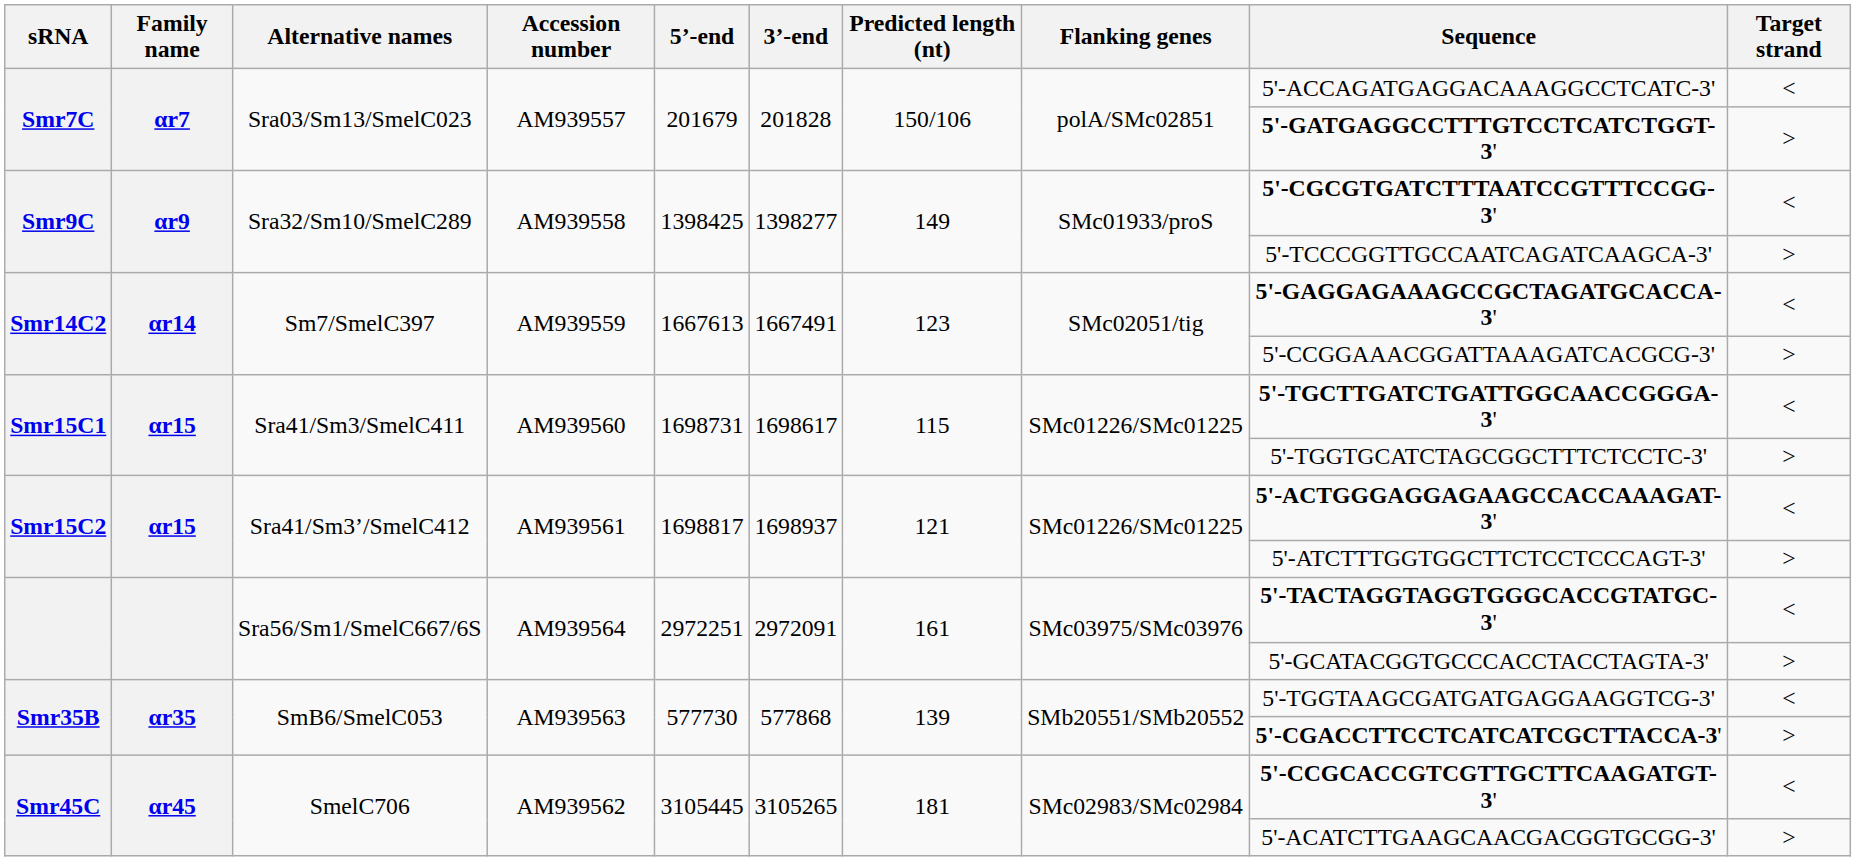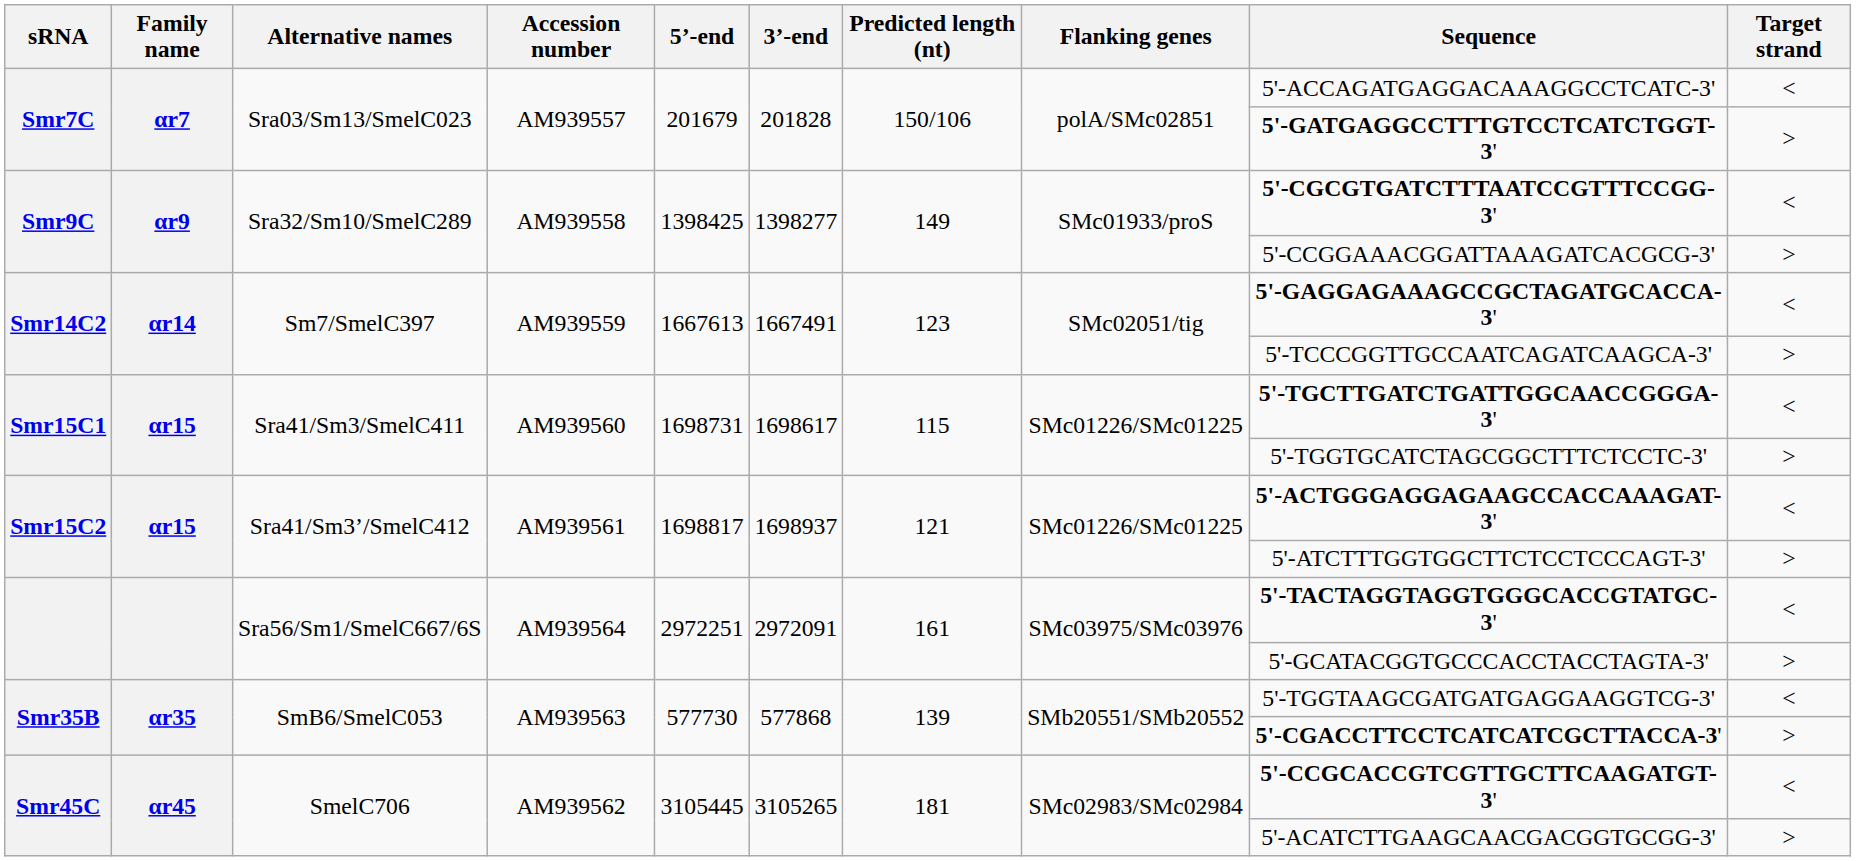(1489, 253) 5'-TCCCGGTTGCCAATCAGATCAAGCA-3' -> (1489, 253) 5'-CCGGAAACGGATTAAAGATCACGCG-3'
(1489, 355) 5'-CCGGAAACGGATTAAAGATCACGCG-3' -> (1489, 355) 5'-TCCCGGTTGCCAATCAGATCAAGCA-3'
